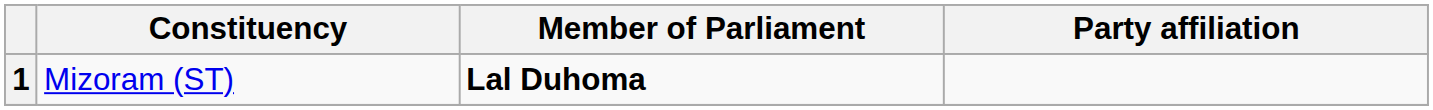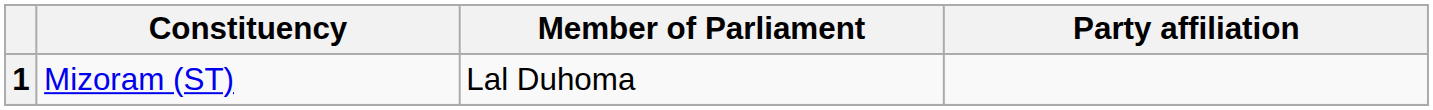(556, 79) bold -> (551, 79) normal
